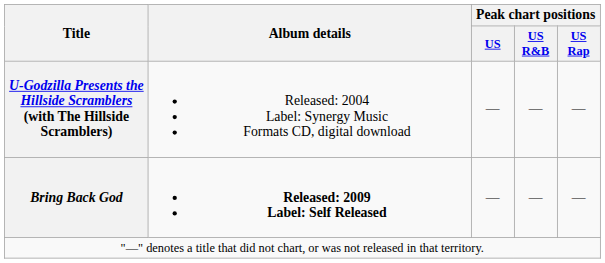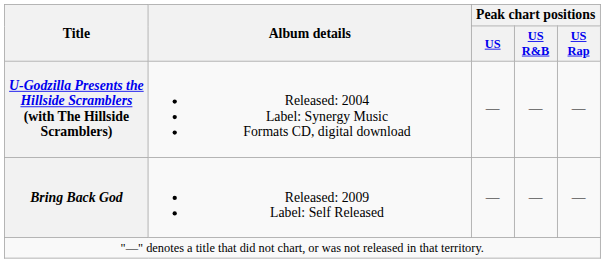(310, 205) bold -> (310, 205) normal
